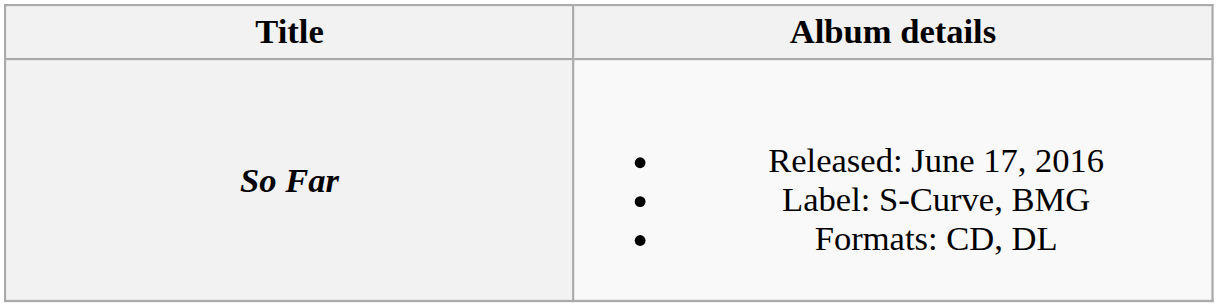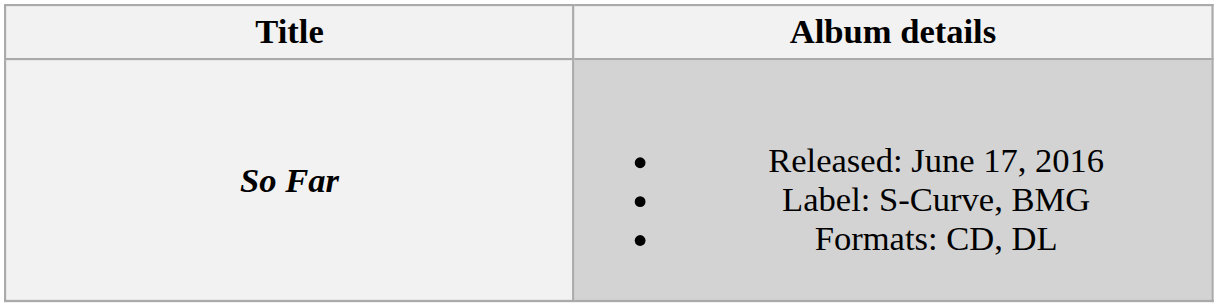(893, 200) no background -> (893, 200) lightgrey background
